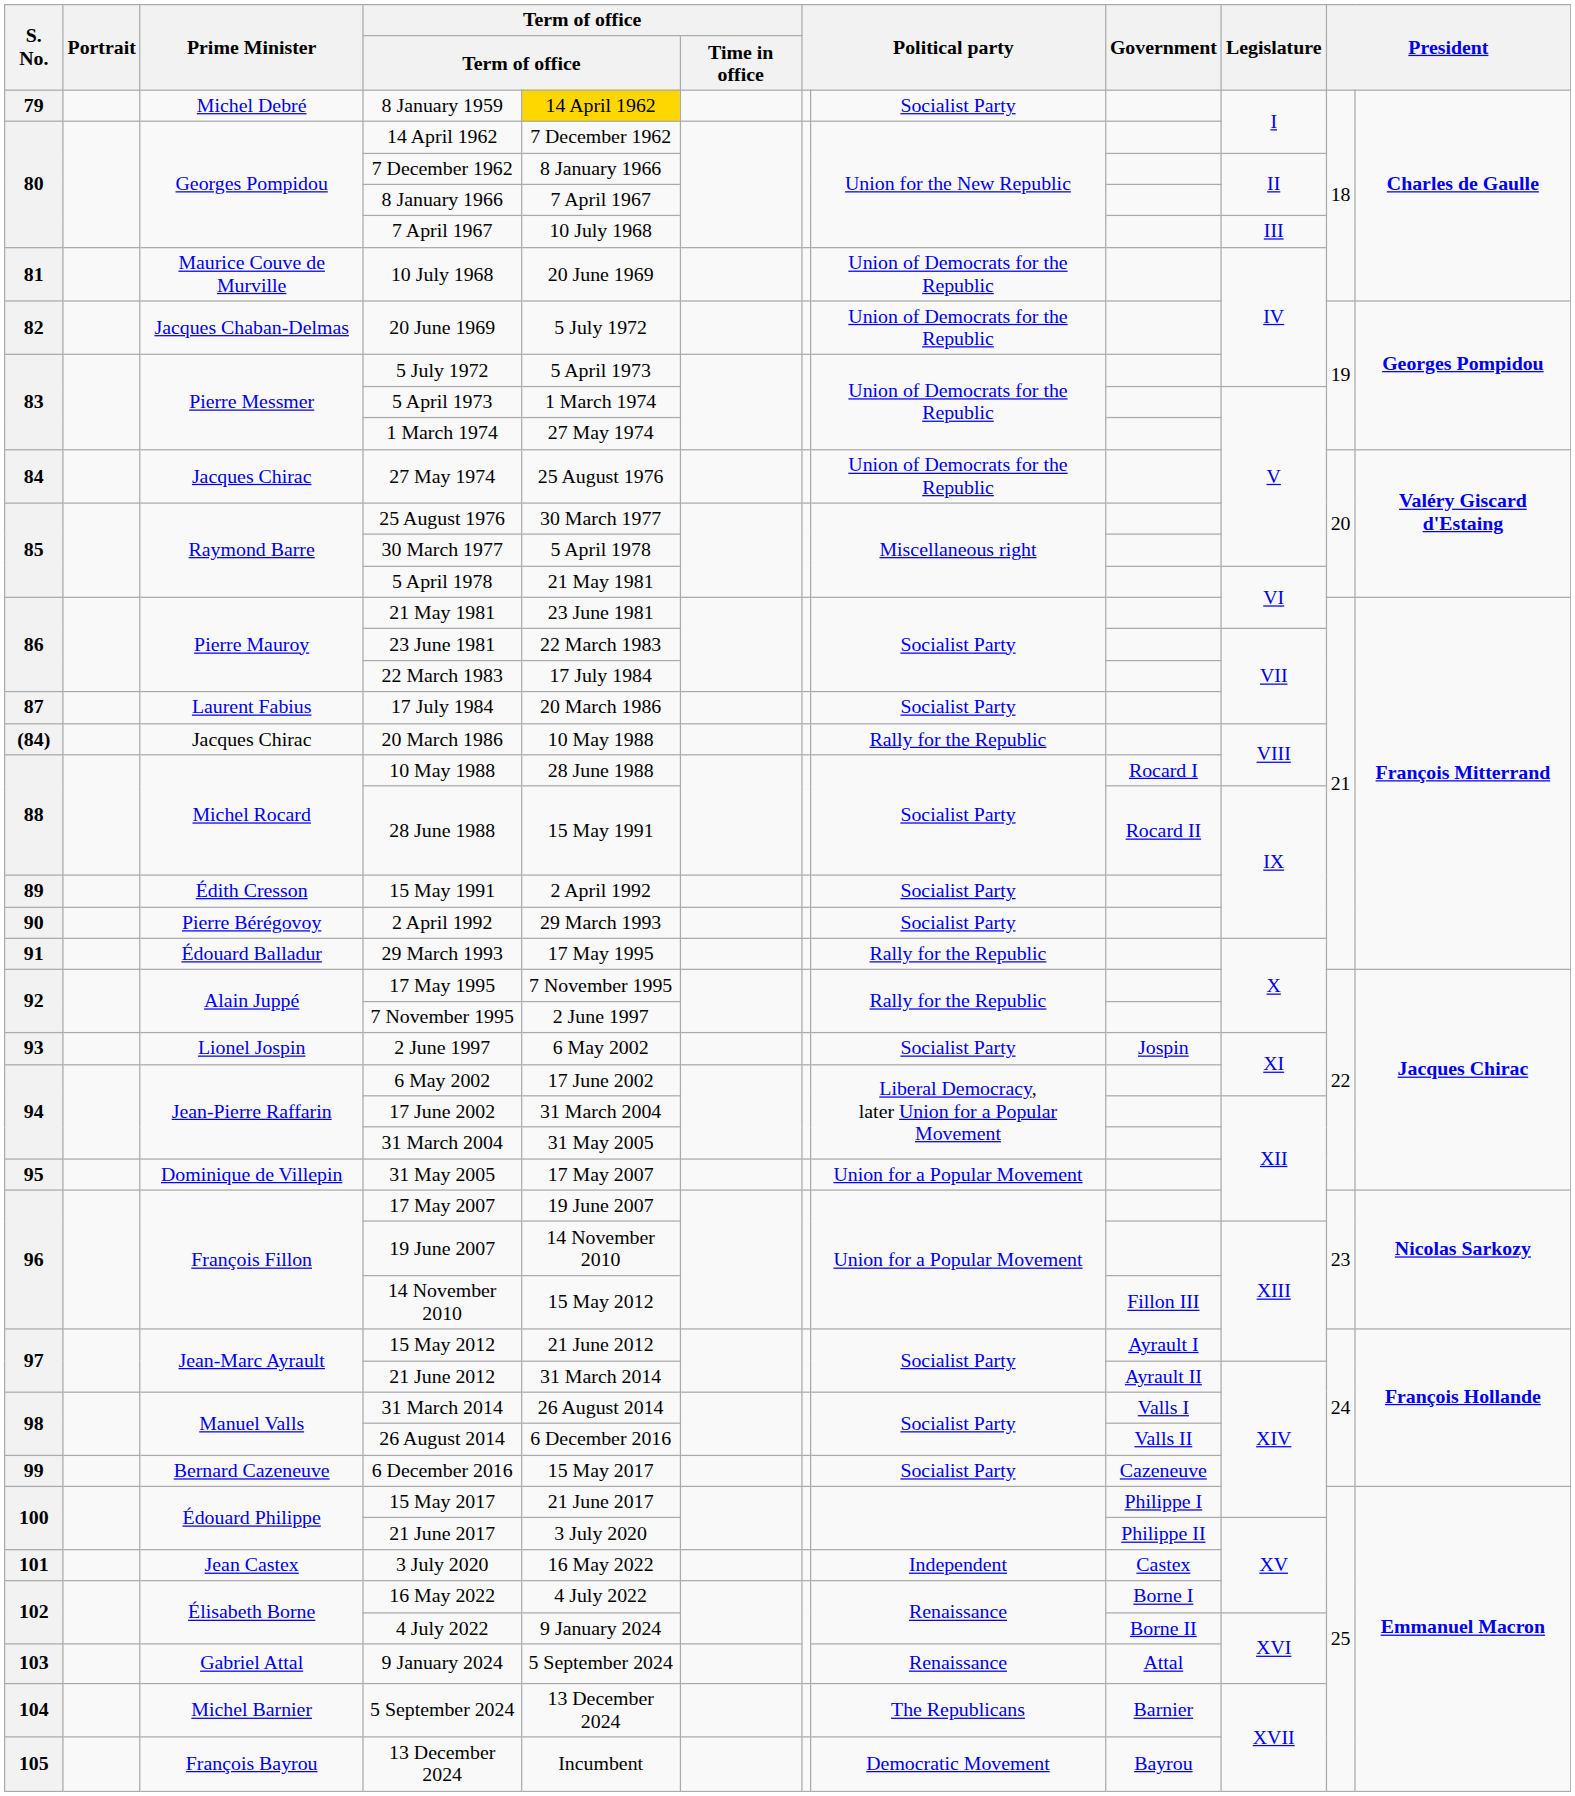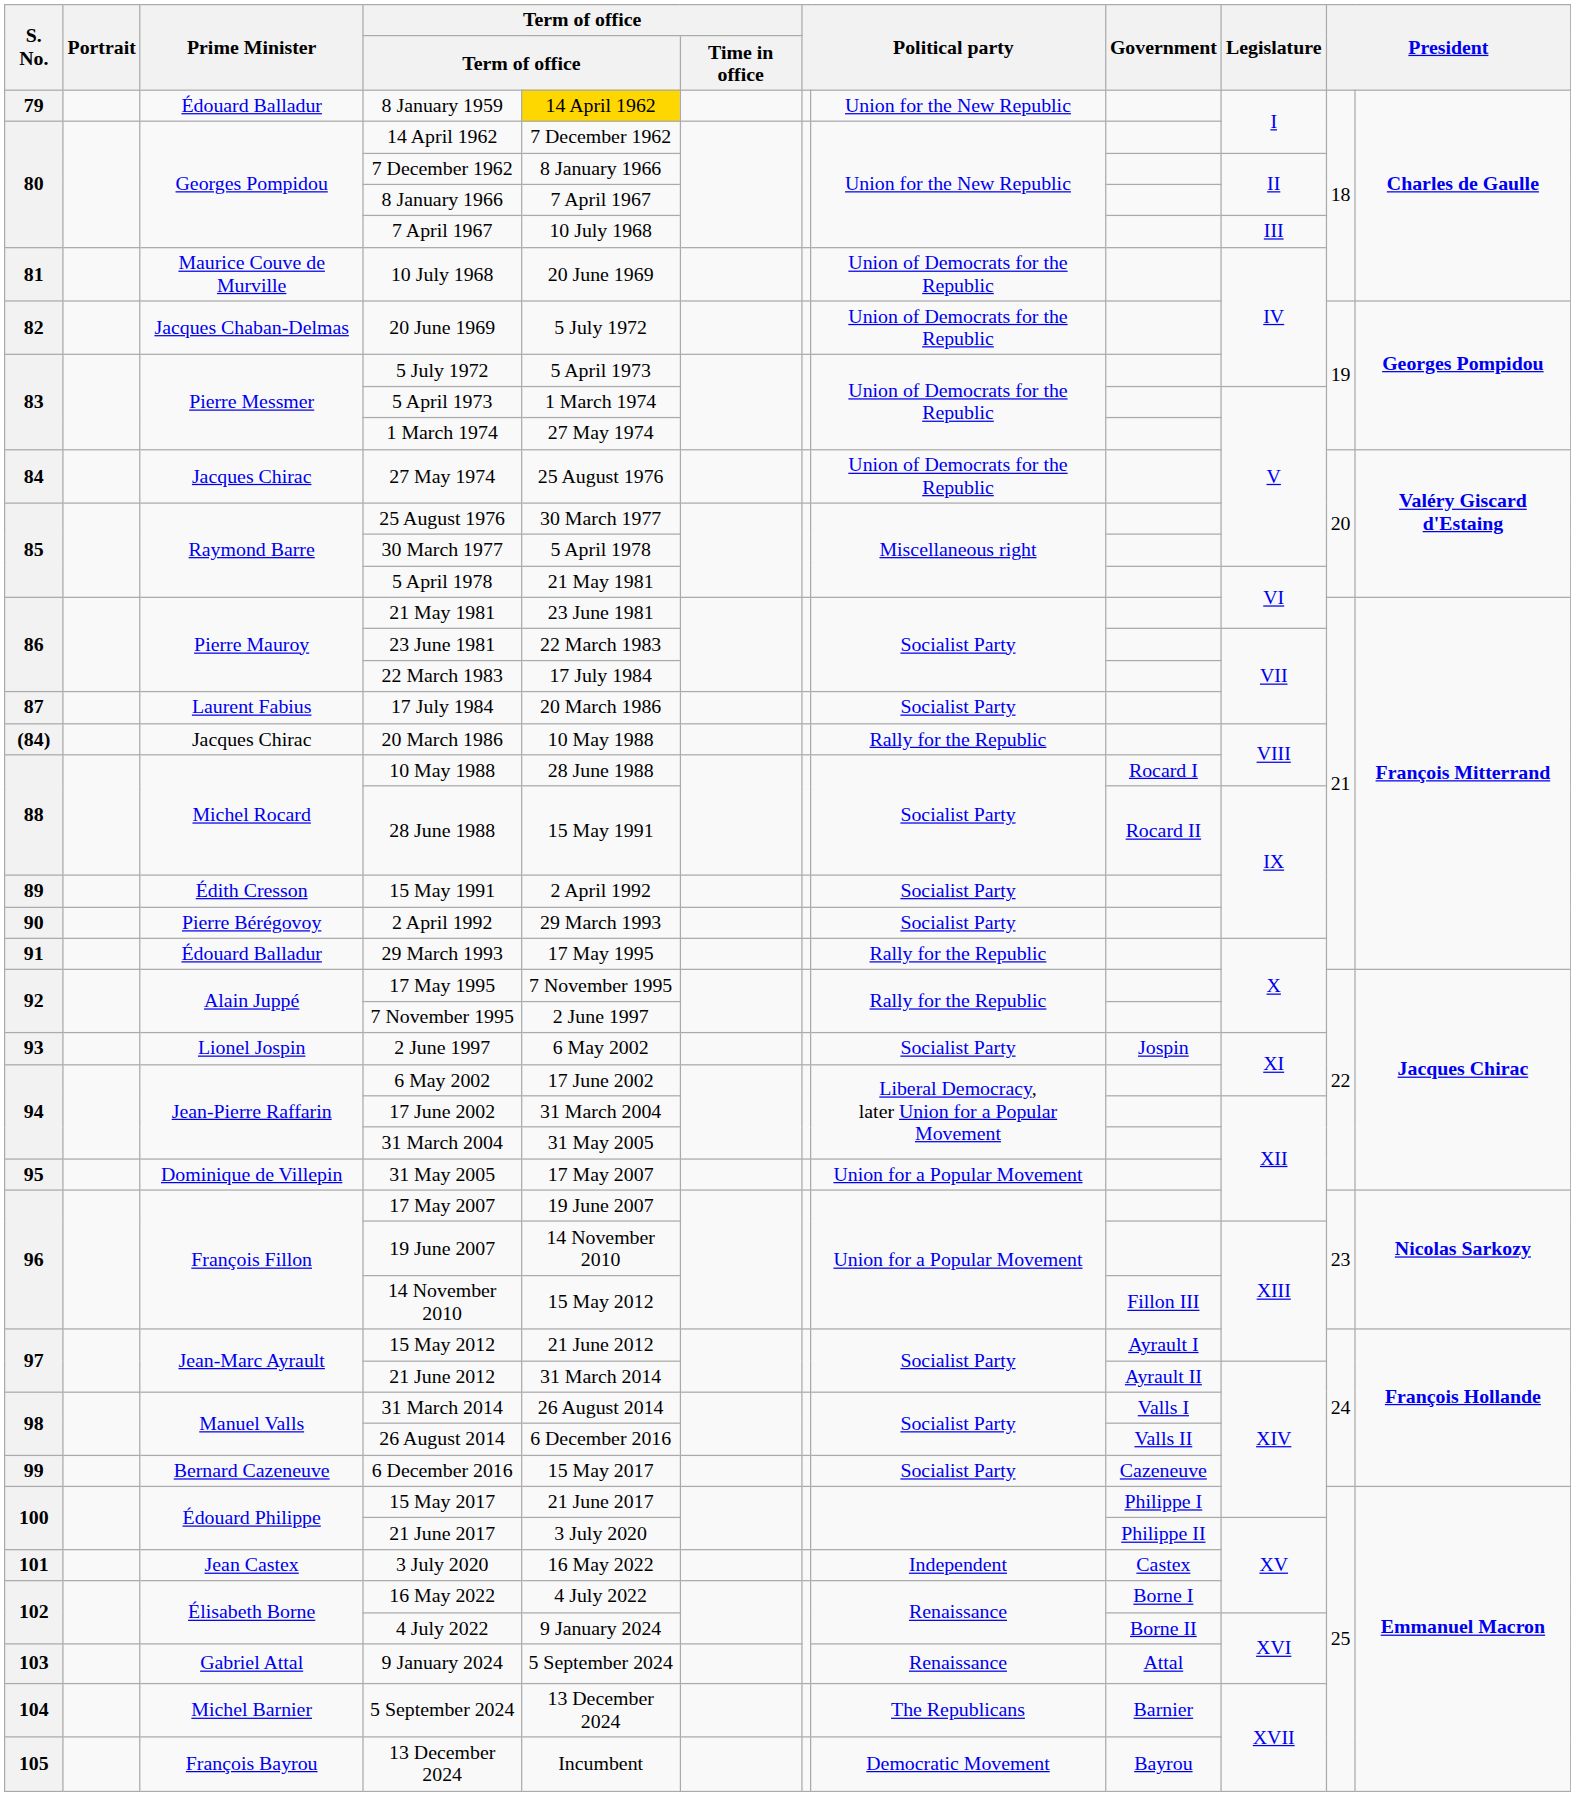(252, 105) Michel Debré -> (252, 105) Édouard Balladur
(958, 105) Socialist Party -> (958, 105) Union for the New Republic
